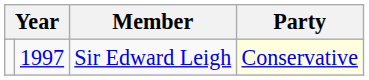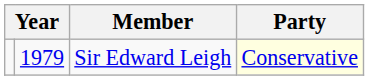(42, 57) 1997 -> (42, 57) 1979
